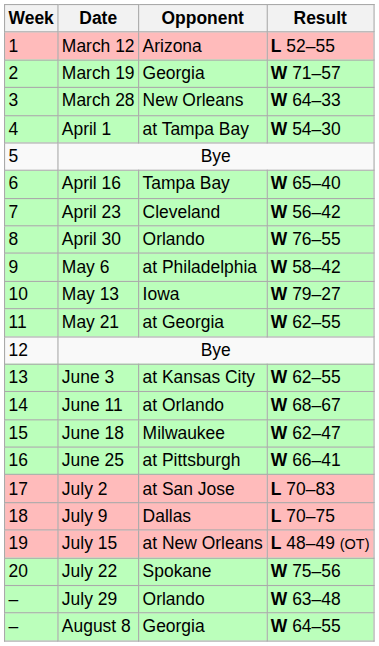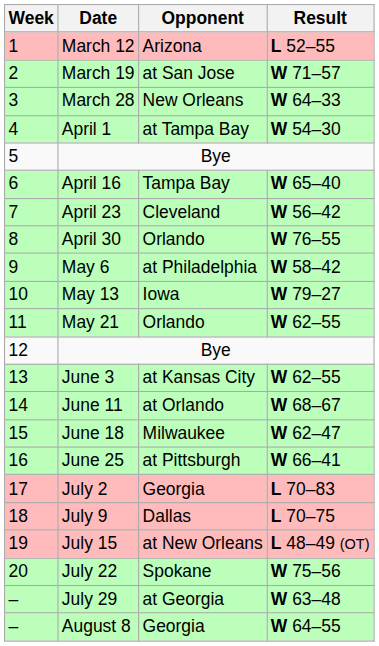(174, 73) Georgia -> (189, 73) at San Jose
(183, 322) at Georgia -> (174, 322) Orlando
(189, 488) at San Jose -> (174, 488) Georgia
(174, 599) Orlando -> (183, 599) at Georgia
